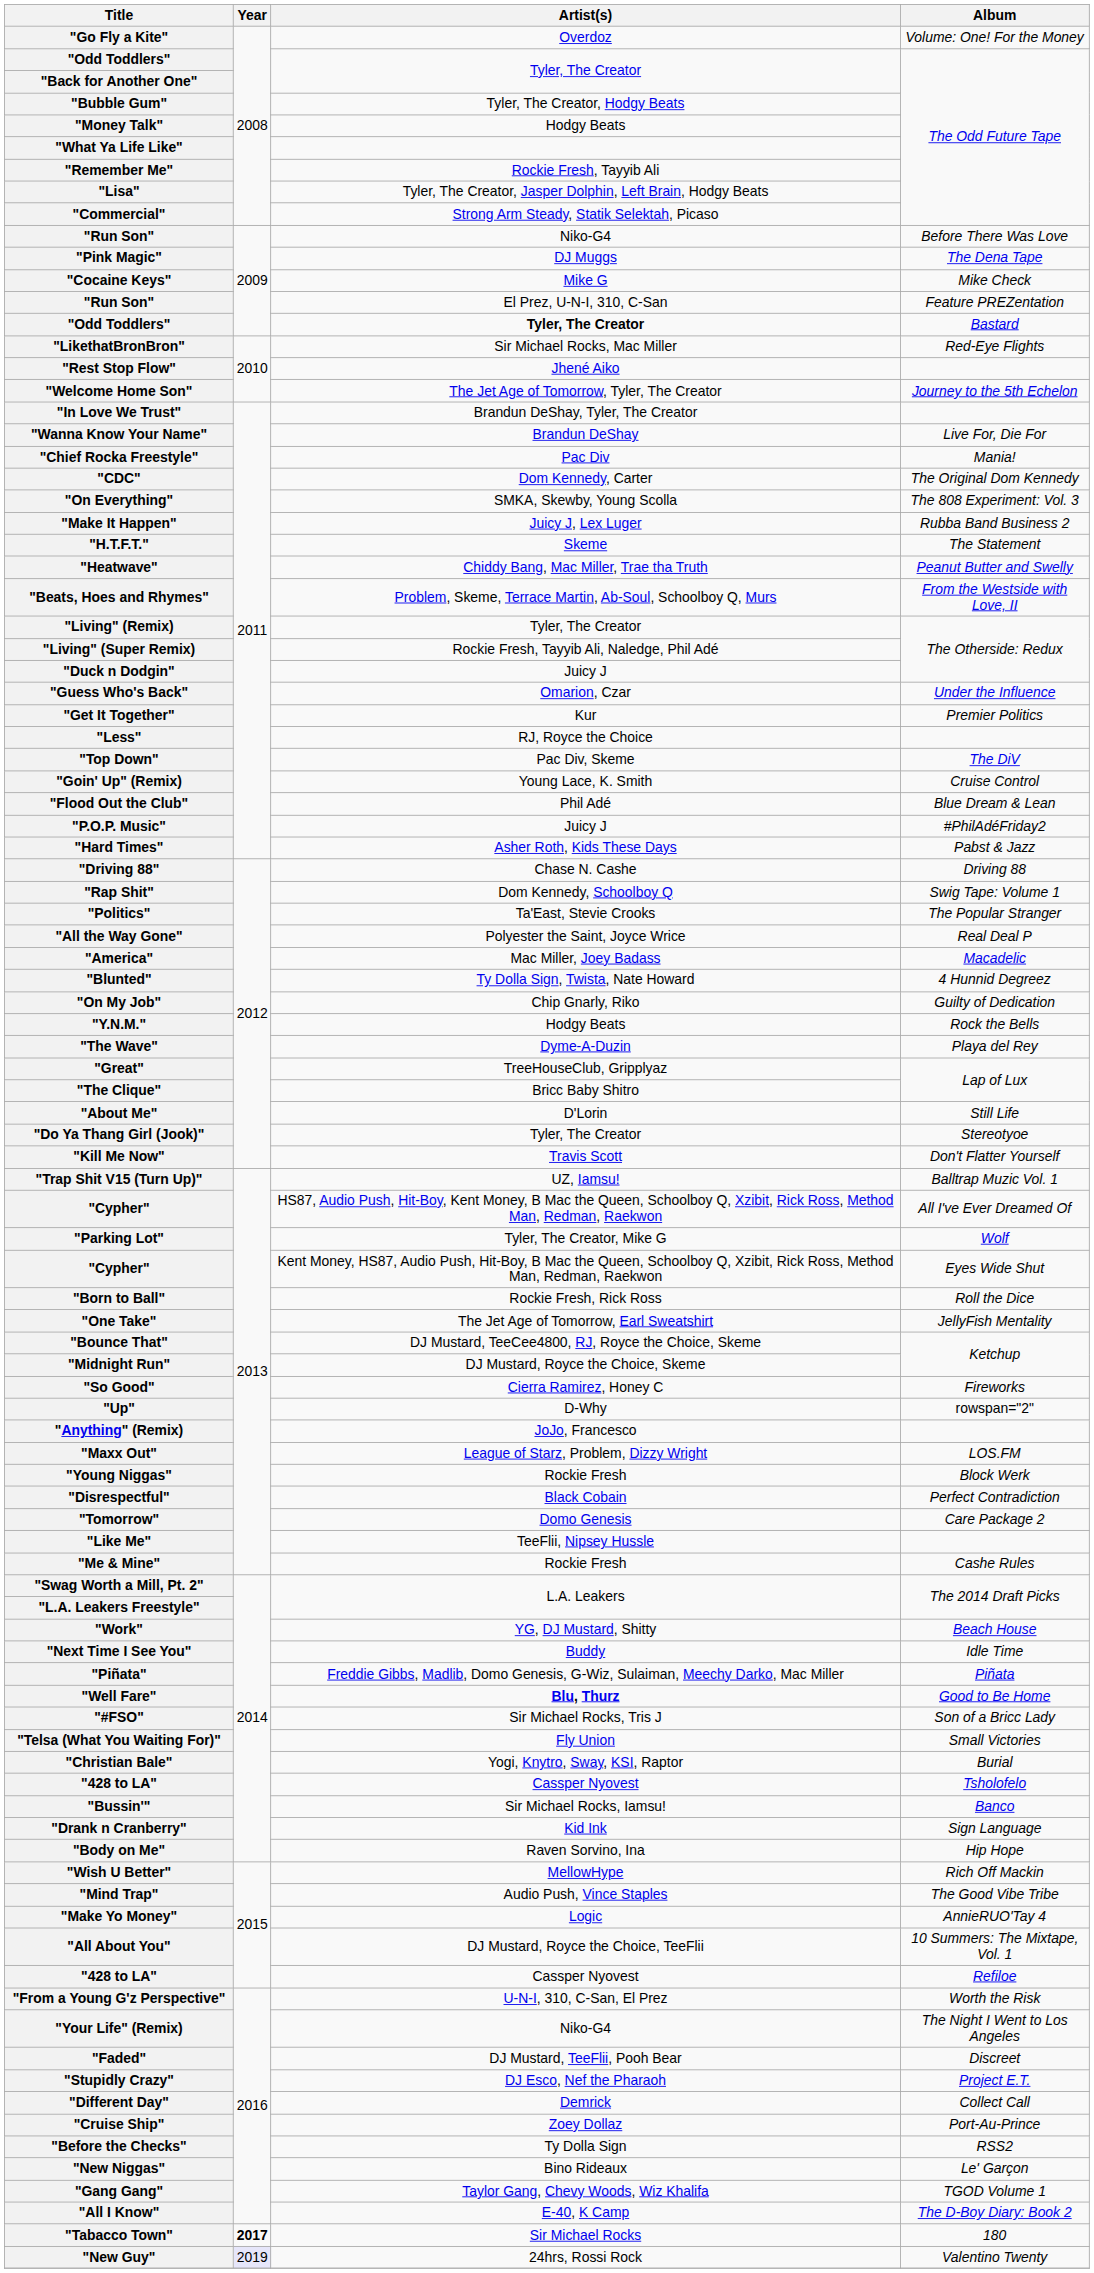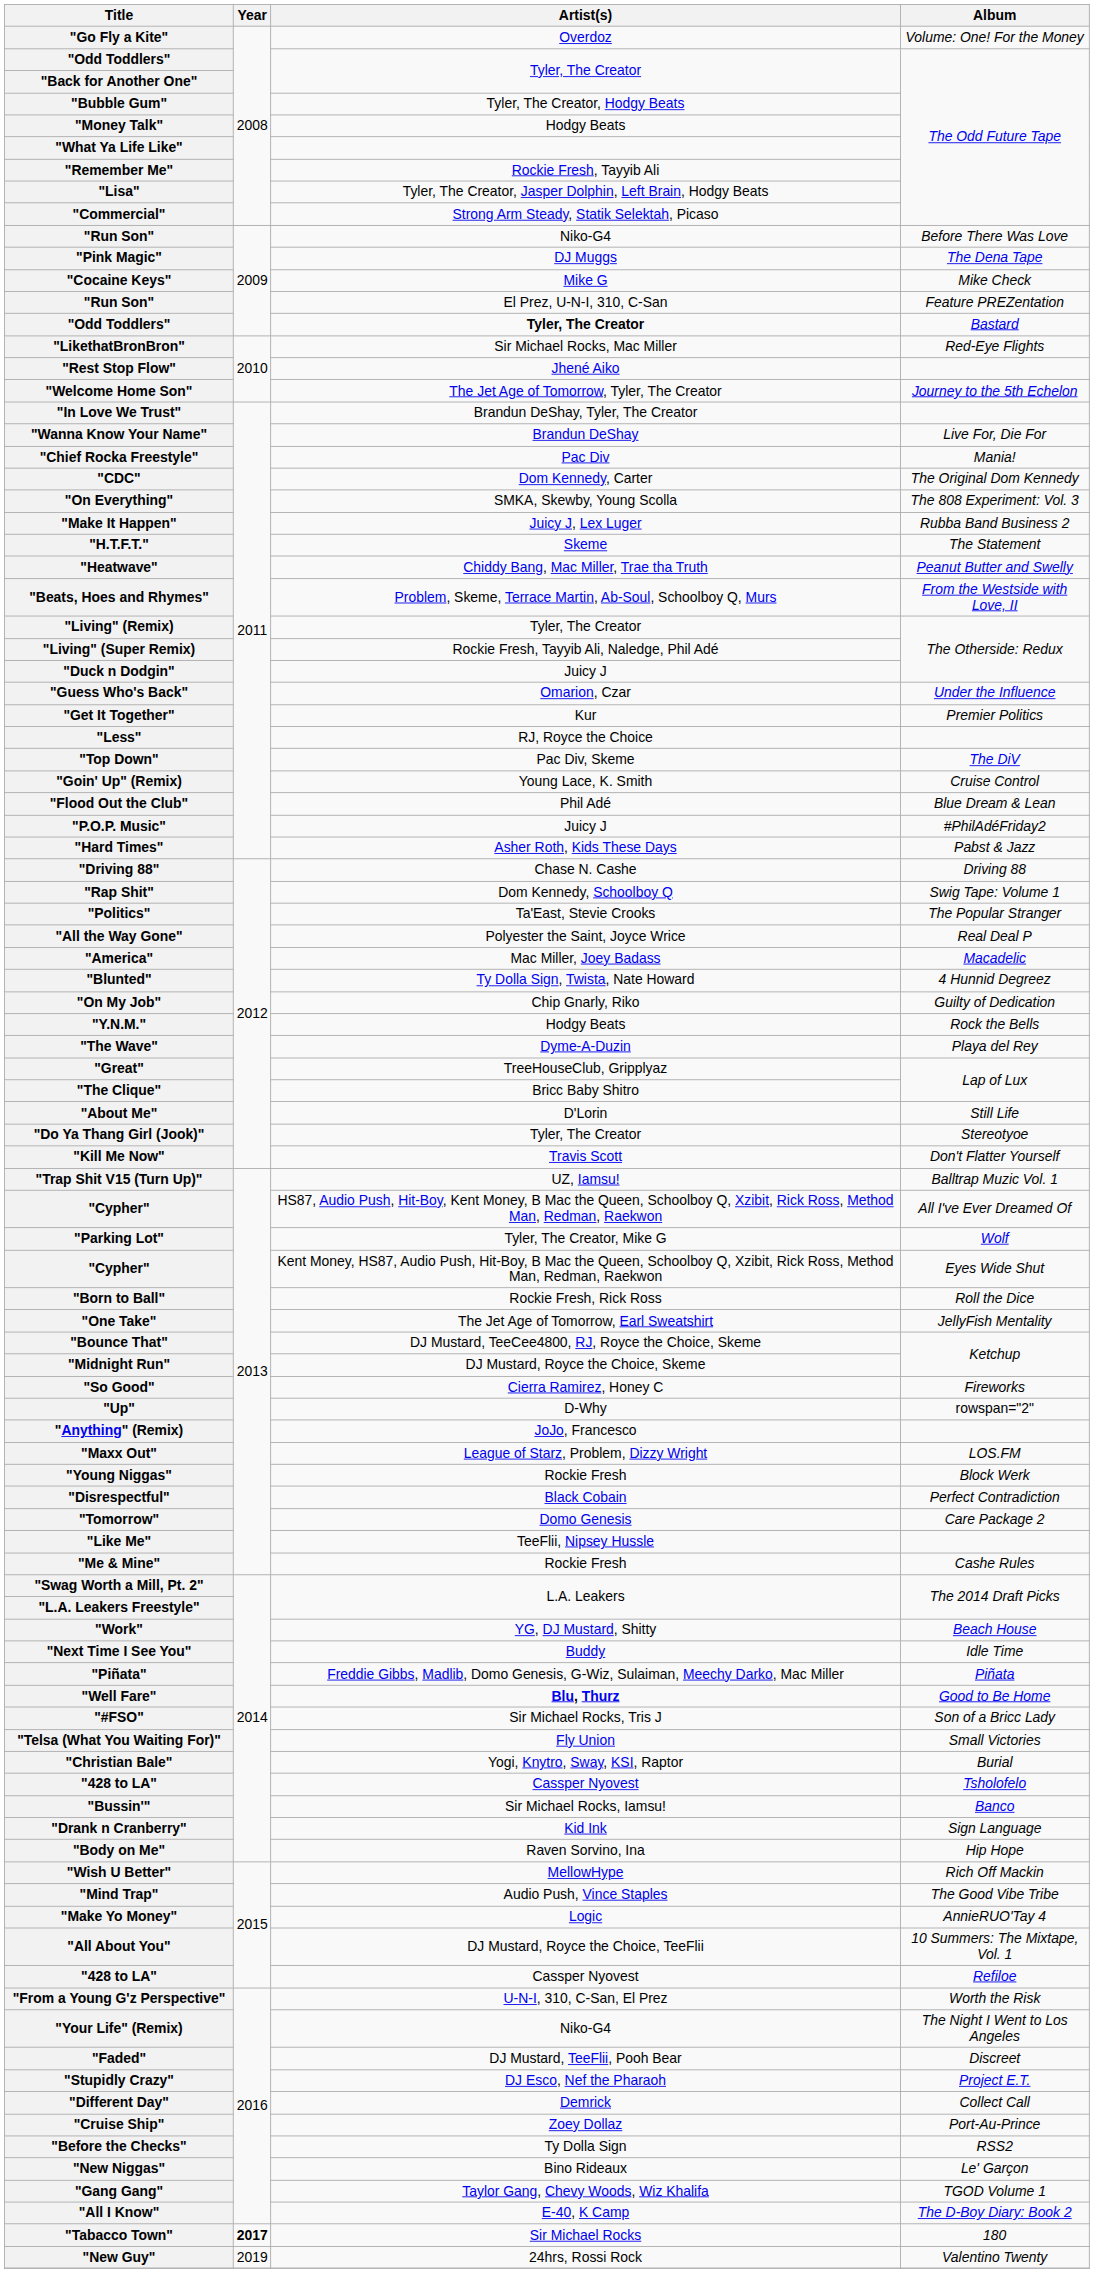(252, 2257) lavender background -> (252, 2257) no background
